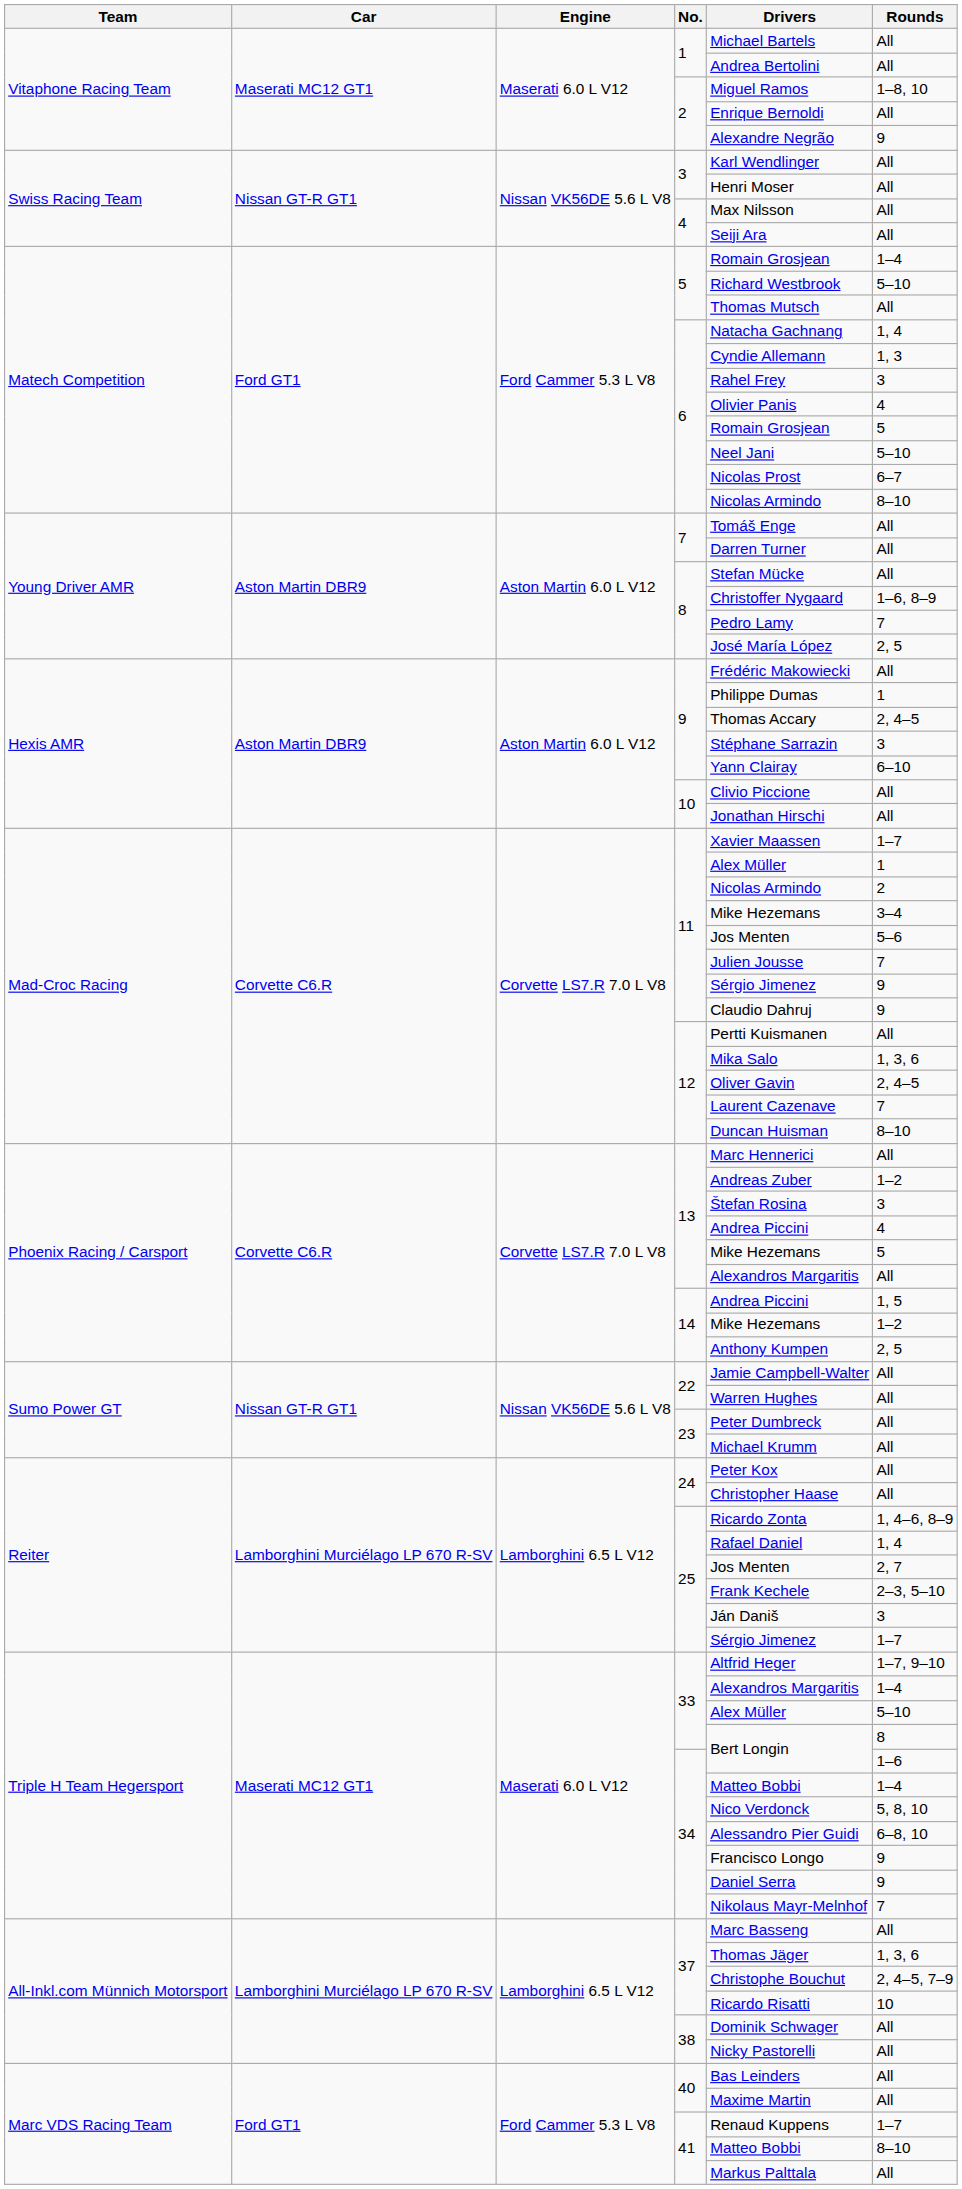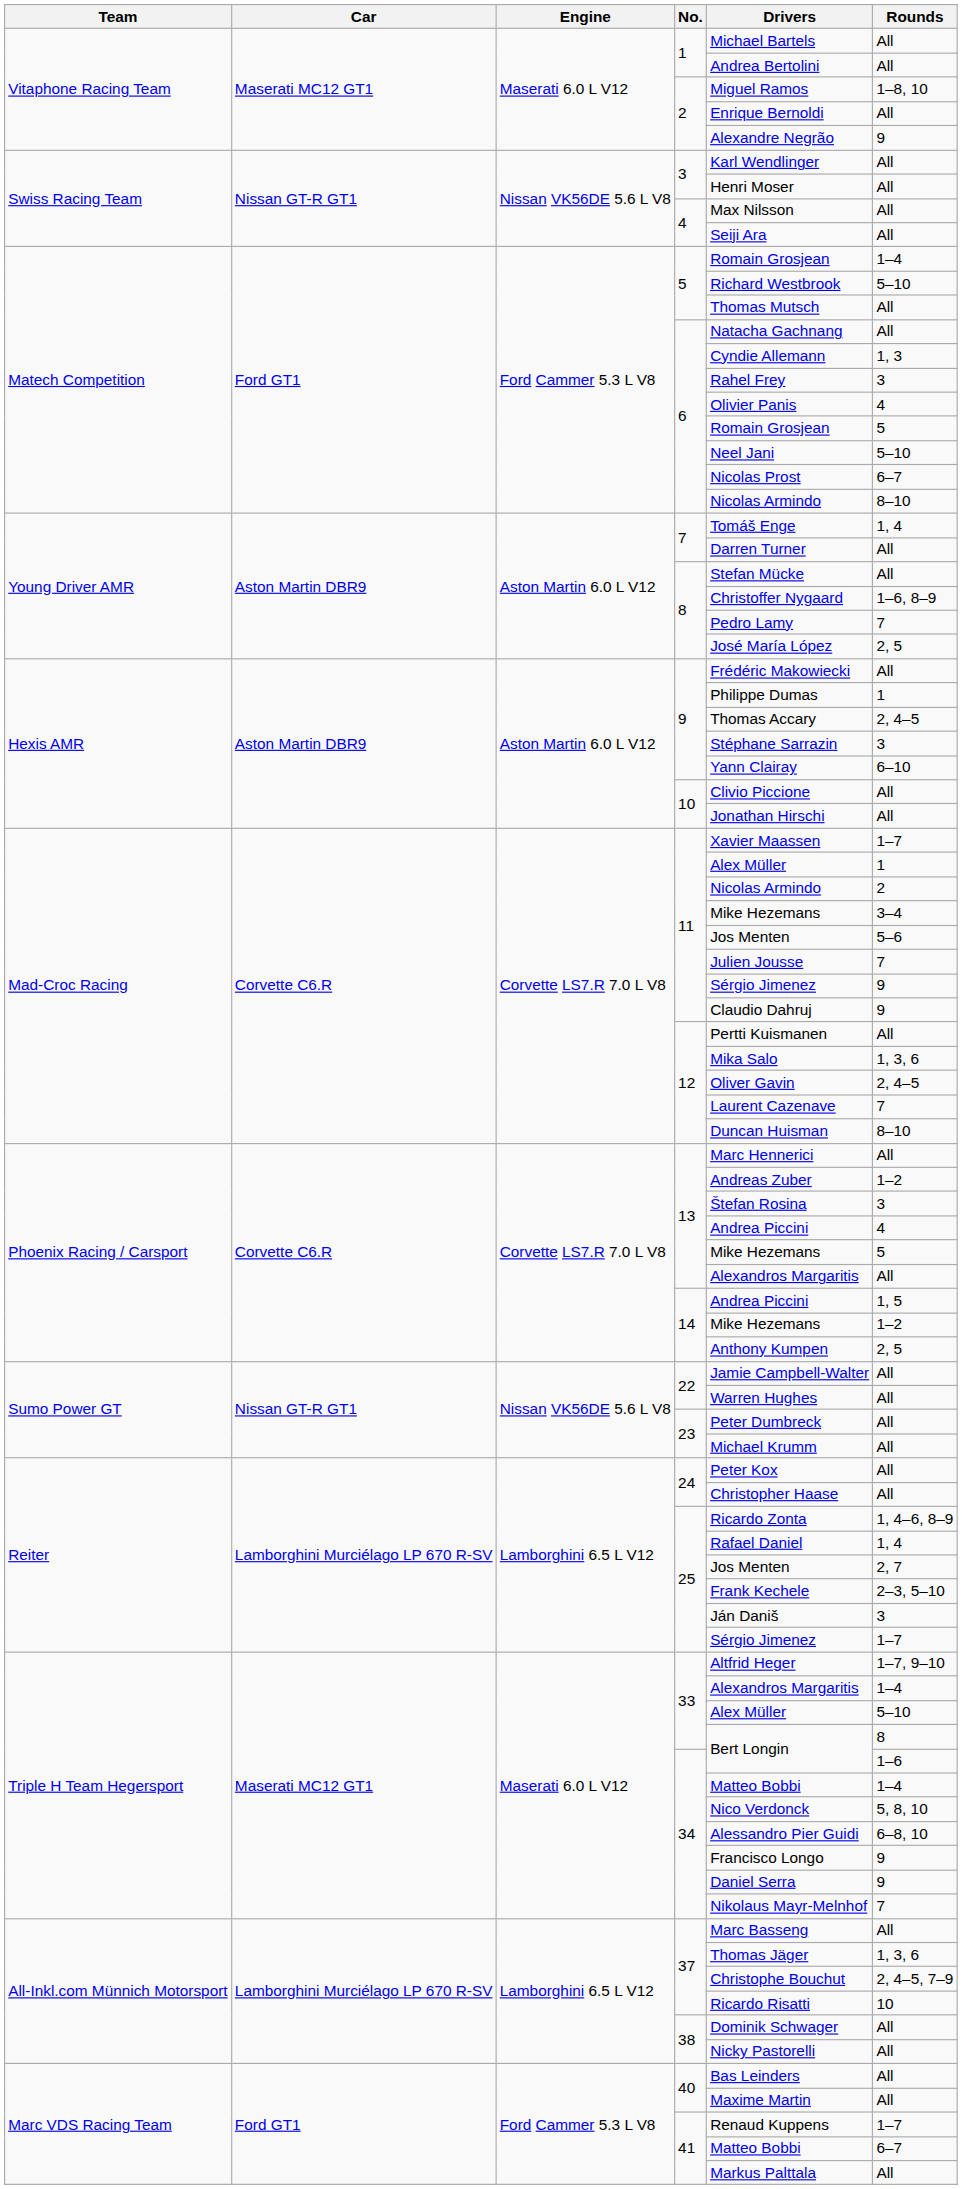(889, 331) 1, 4 -> (885, 331) All
(885, 525) All -> (889, 525) 1, 4
(894, 2148) 8–10 -> (889, 2148) 6–7
